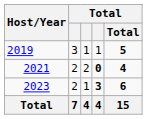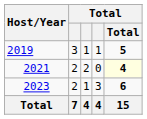(98, 68) bold -> (98, 68) normal
(123, 68) no background -> (123, 68) lightyellow background
(98, 86) bold -> (98, 86) normal
